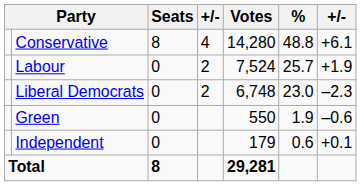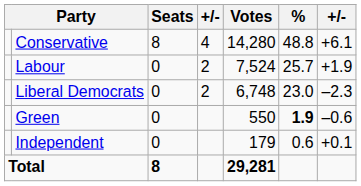(303, 117) normal -> (303, 117) bold
